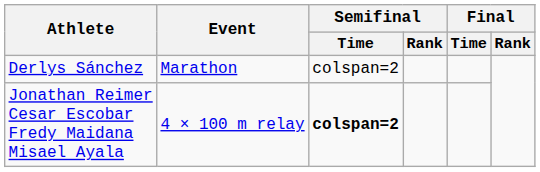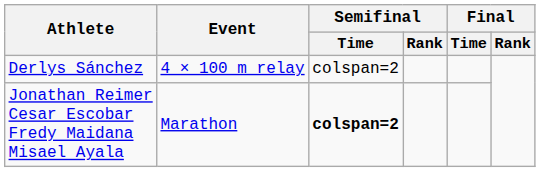(199, 69) Marathon -> (233, 69) 4 × 100 m relay
(233, 124) 4 × 100 m relay -> (199, 124) Marathon
